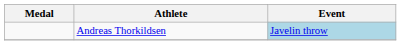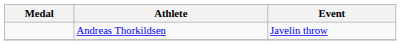(299, 31) lightblue background -> (299, 31) no background
